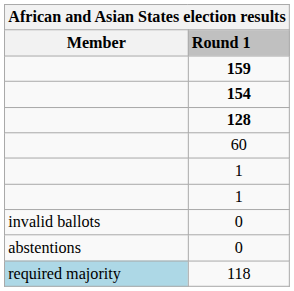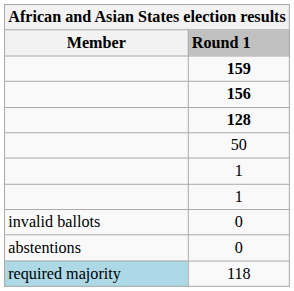(239, 94) 154 -> (239, 94) 156
(239, 145) 60 -> (239, 145) 50
